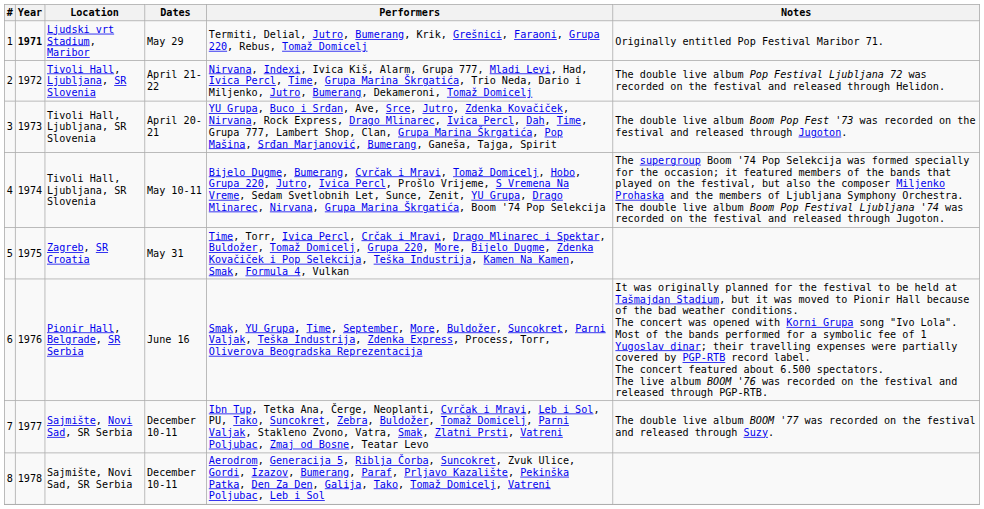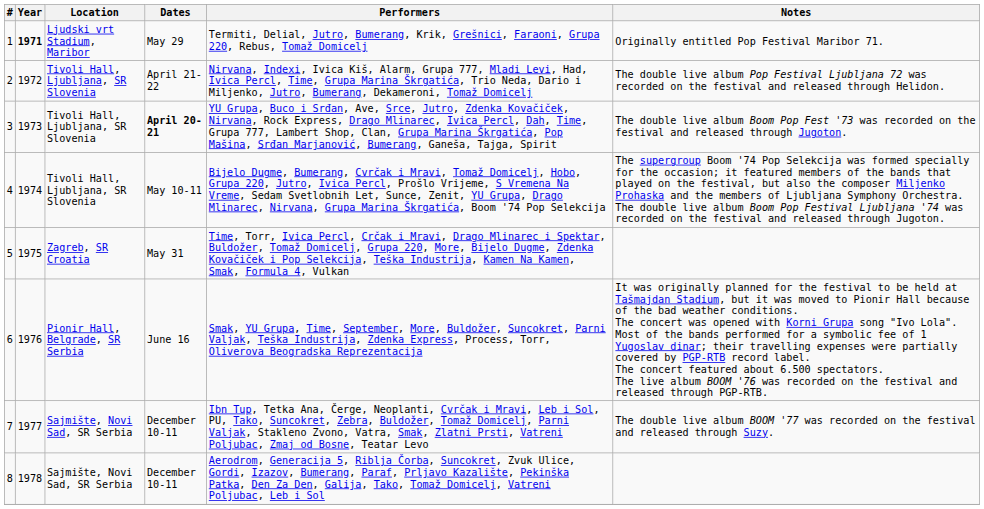(174, 127) normal -> (174, 127) bold
